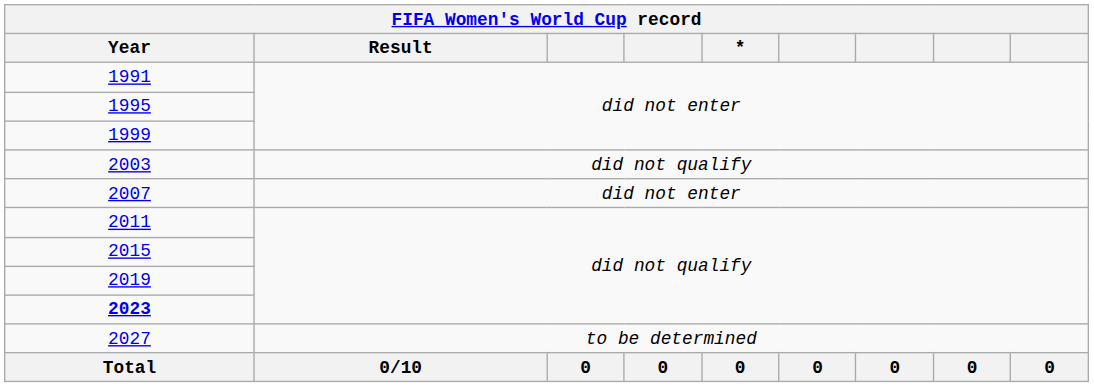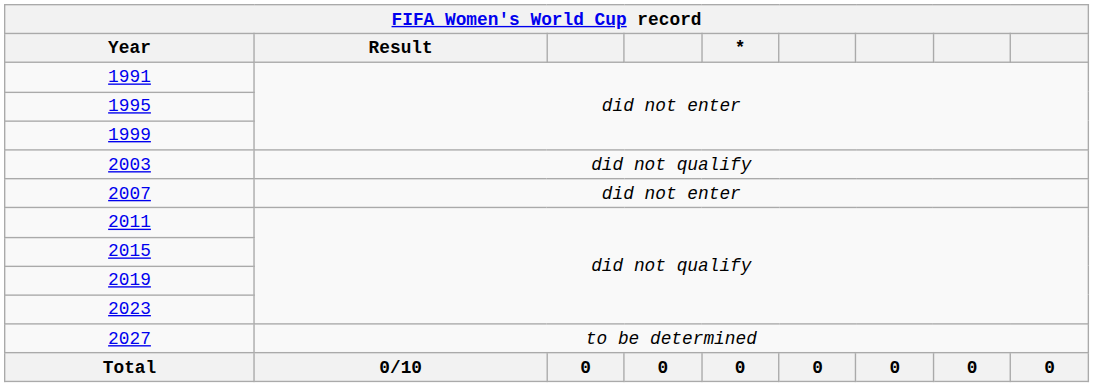(130, 309) bold -> (130, 309) normal
